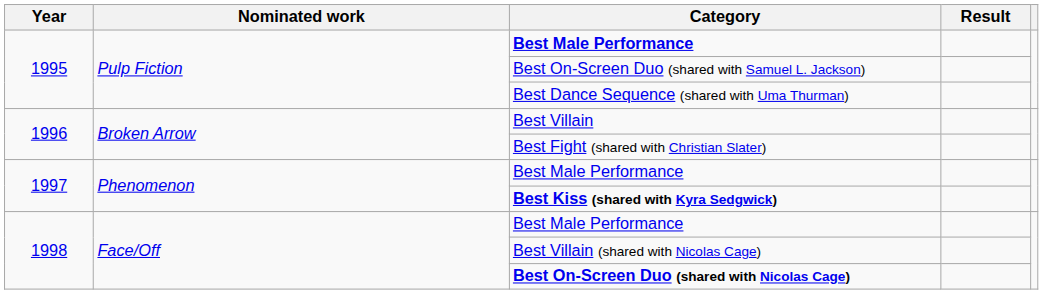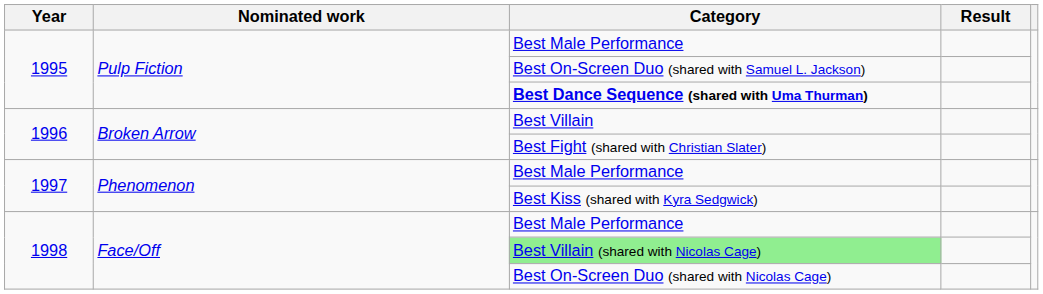(603, 43) bold -> (598, 43) normal
(681, 95) normal -> (690, 95) bold
(645, 198) bold -> (635, 198) normal
(637, 250) no background -> (637, 250) lightgreen background
(681, 276) bold -> (672, 276) normal
